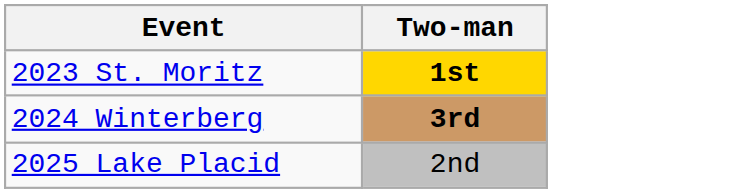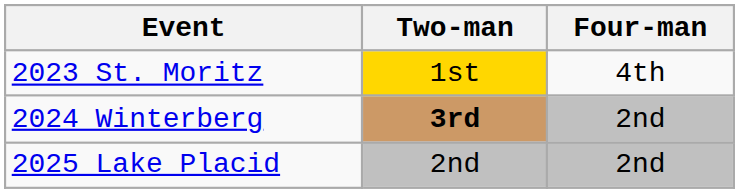+ column: (640, 28)
(455, 73) bold -> (455, 73) normal
